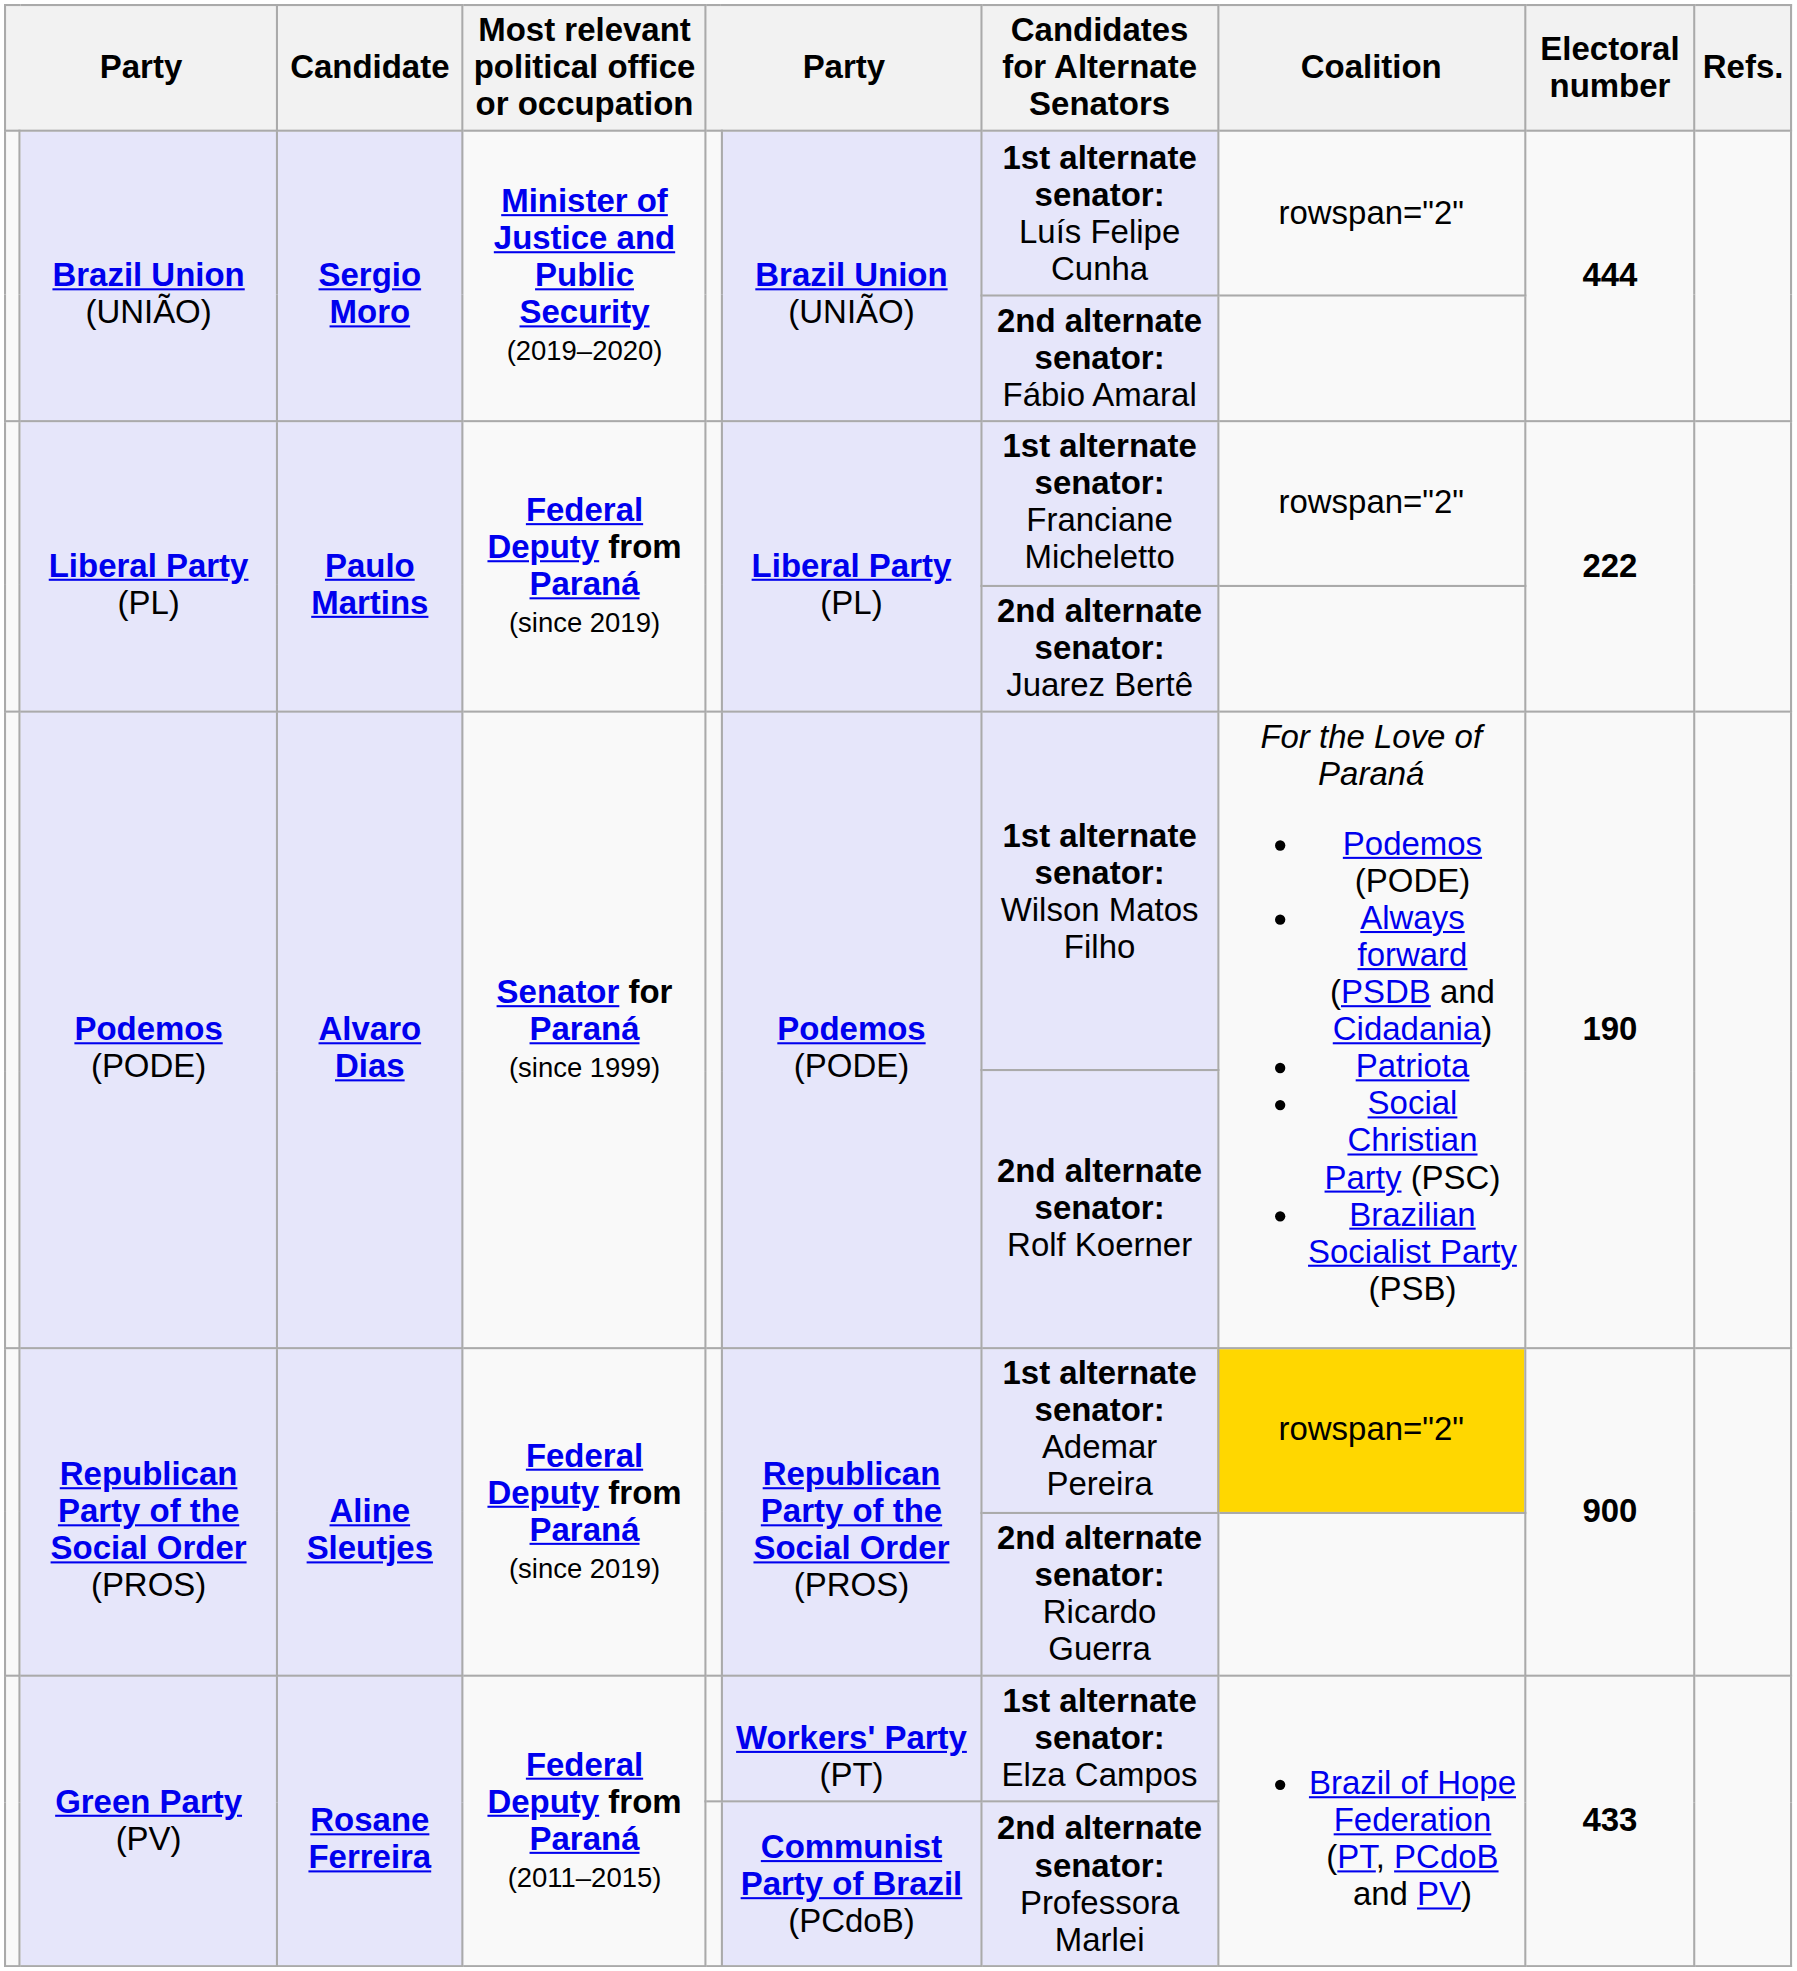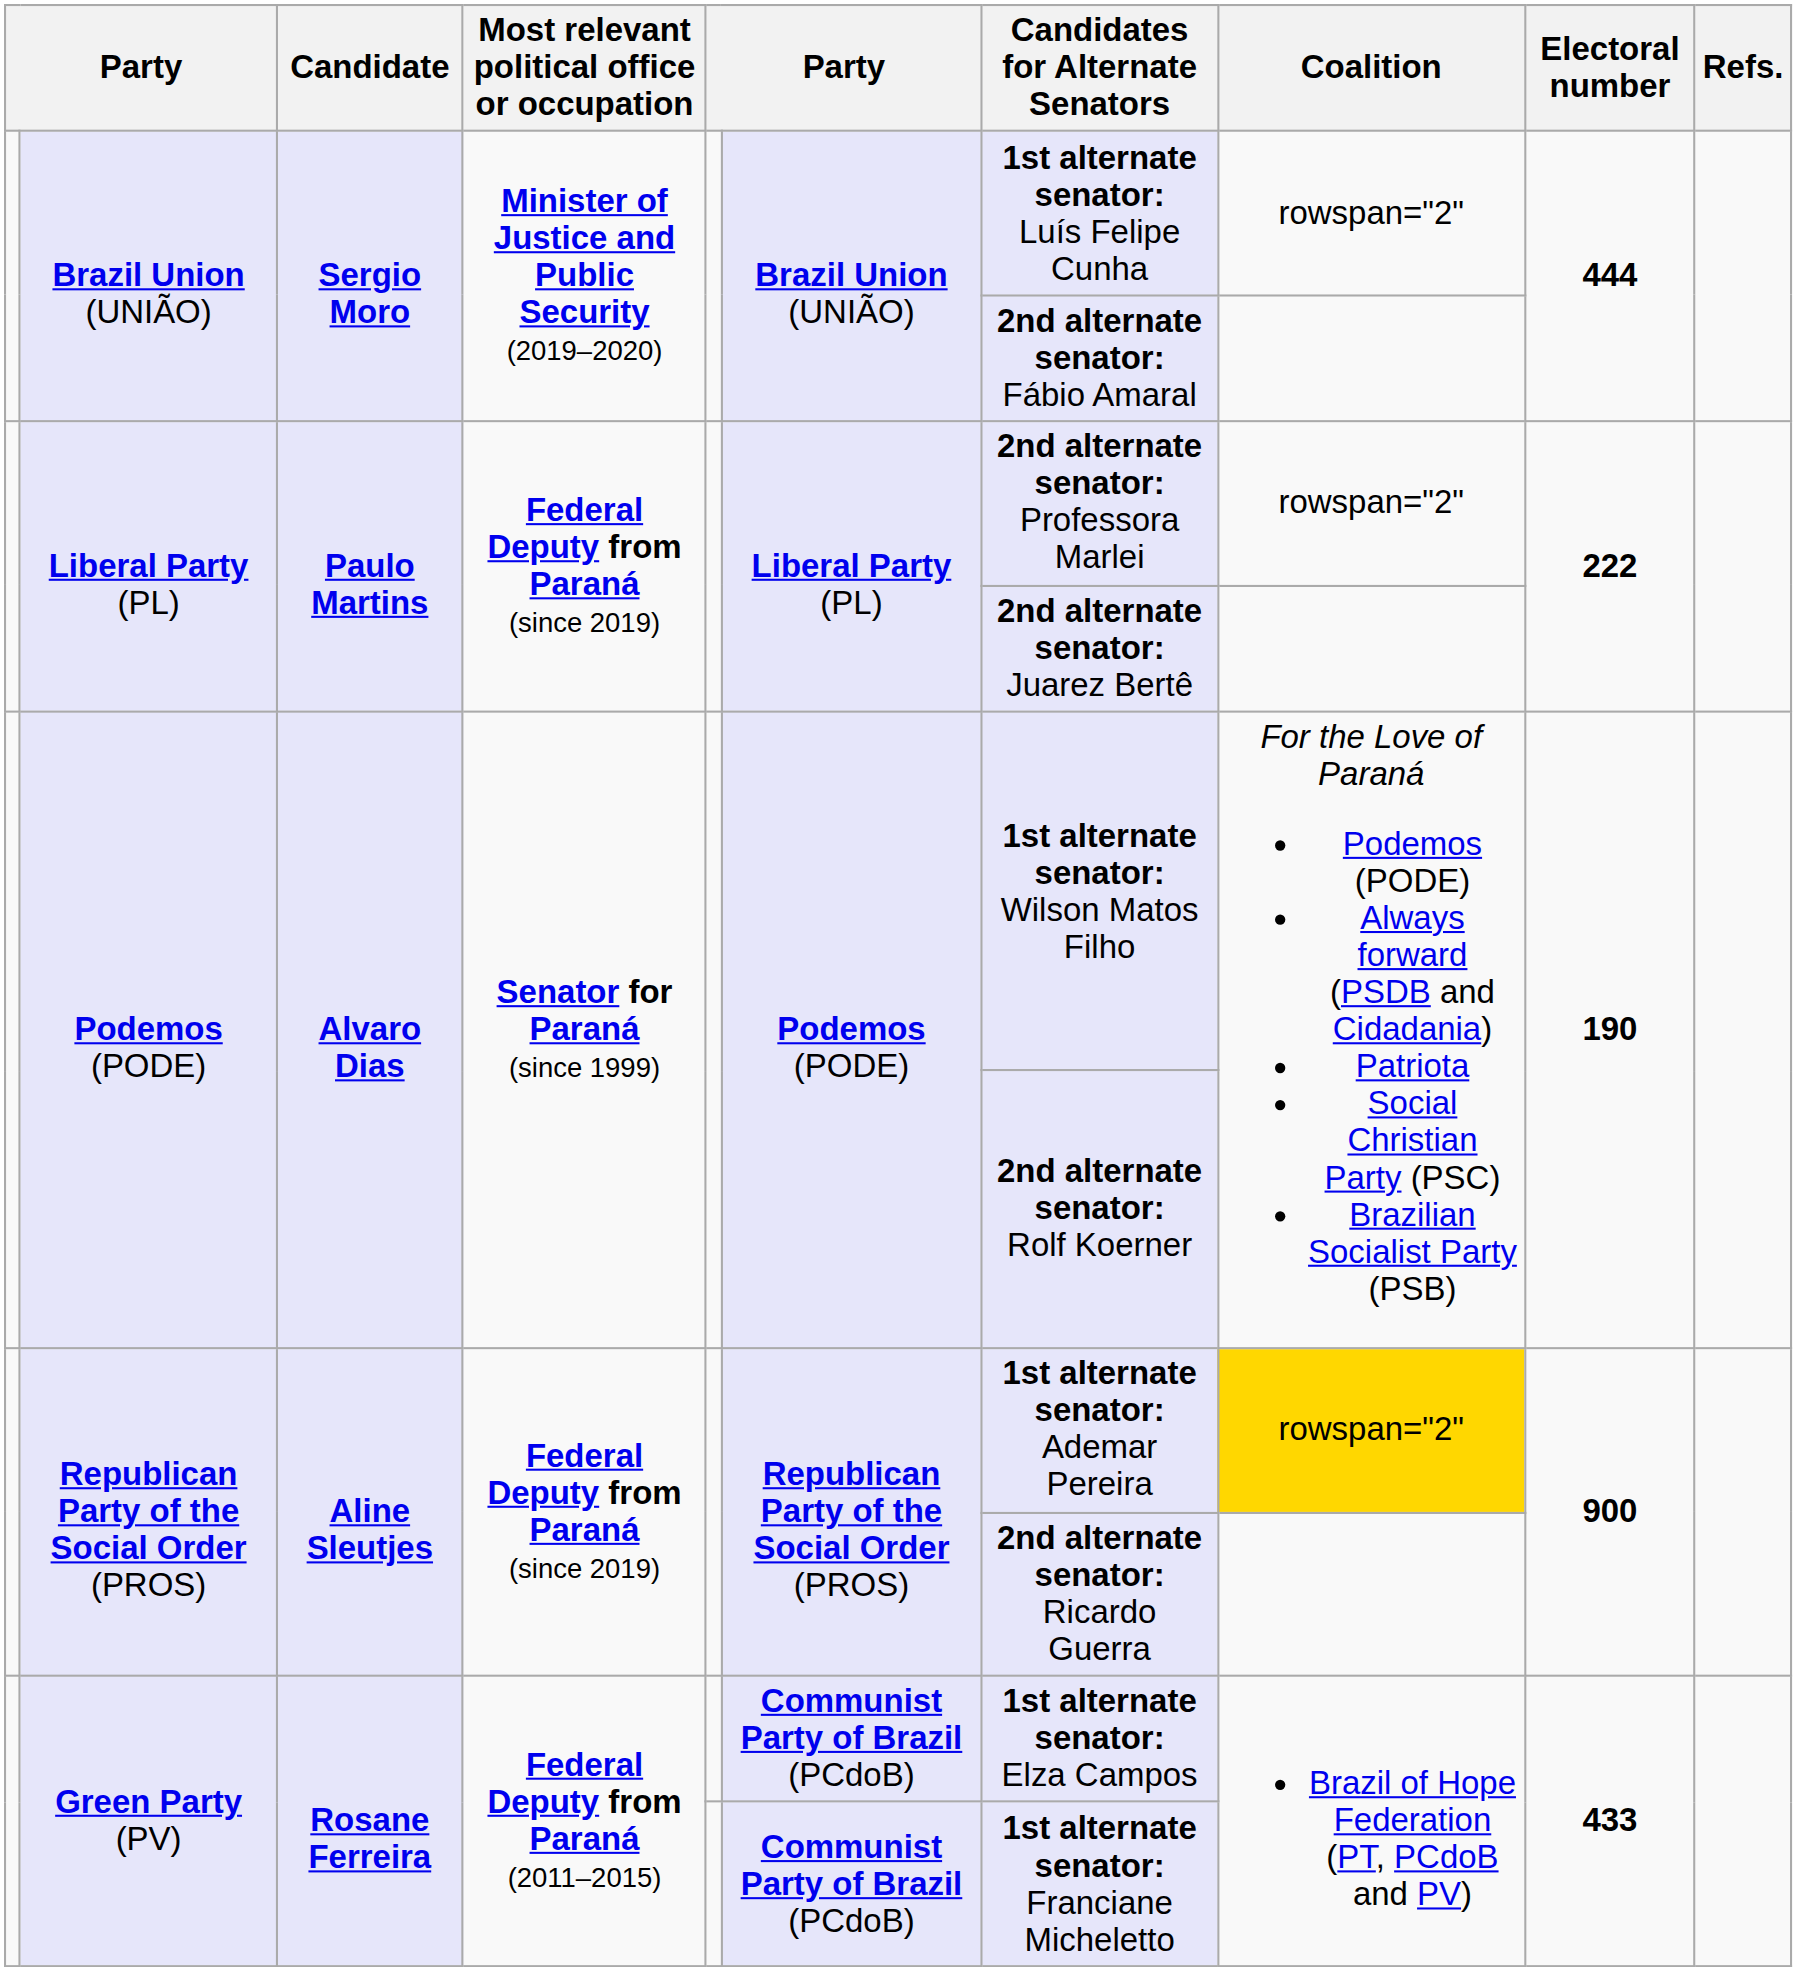(1100, 502) 1st alternate senator: Franciane Micheletto -> (1100, 502) 2nd alternate senator: Professora Marlei
(851, 1756) Workers' Party (PT) -> (851, 1738) Communist Party of Brazil (PCdoB)
(1100, 1883) 2nd alternate senator: Professora Marlei -> (1100, 1883) 1st alternate senator: Franciane Micheletto
